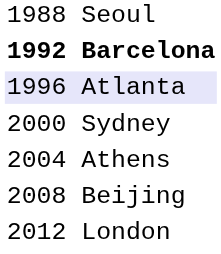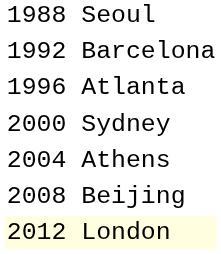(111, 51) bold -> (111, 51) normal
(96, 88) lavender background -> (96, 88) no background
(89, 233) no background -> (89, 233) lightyellow background
